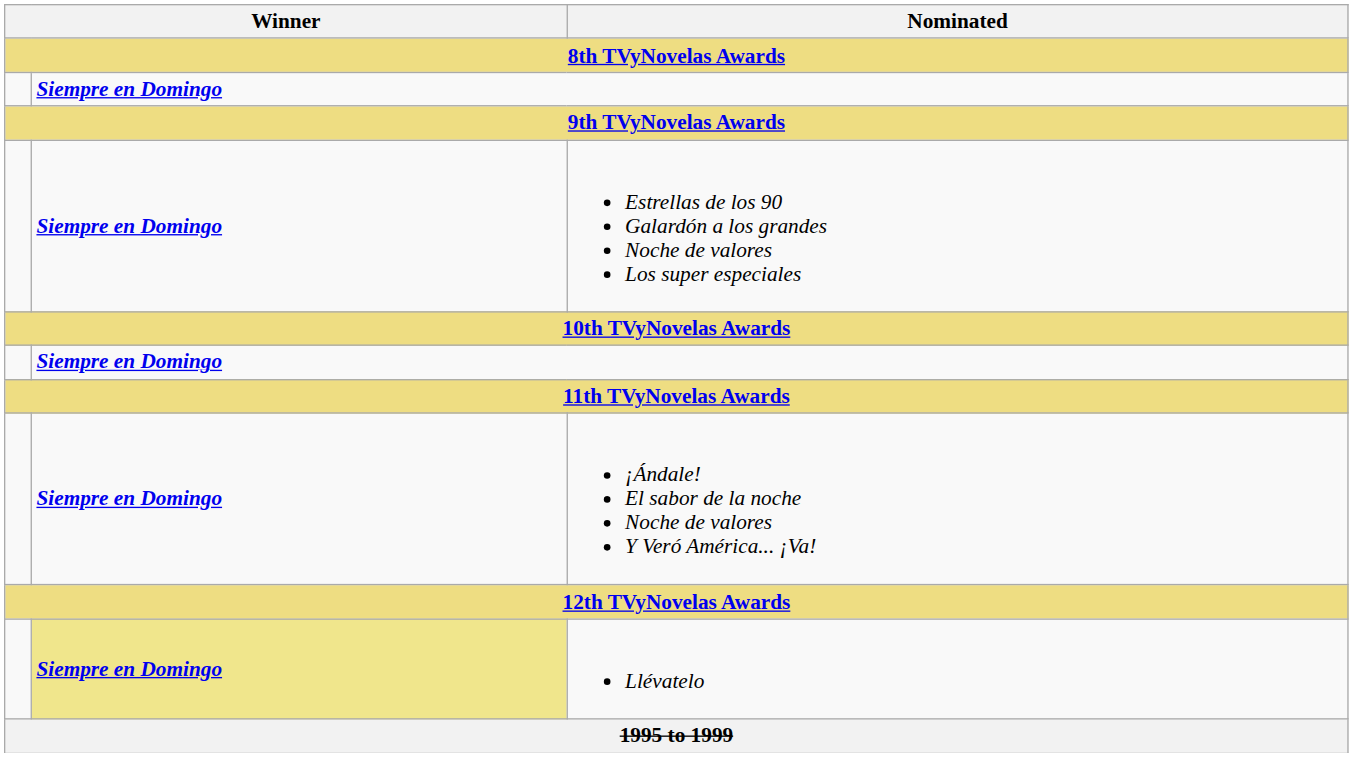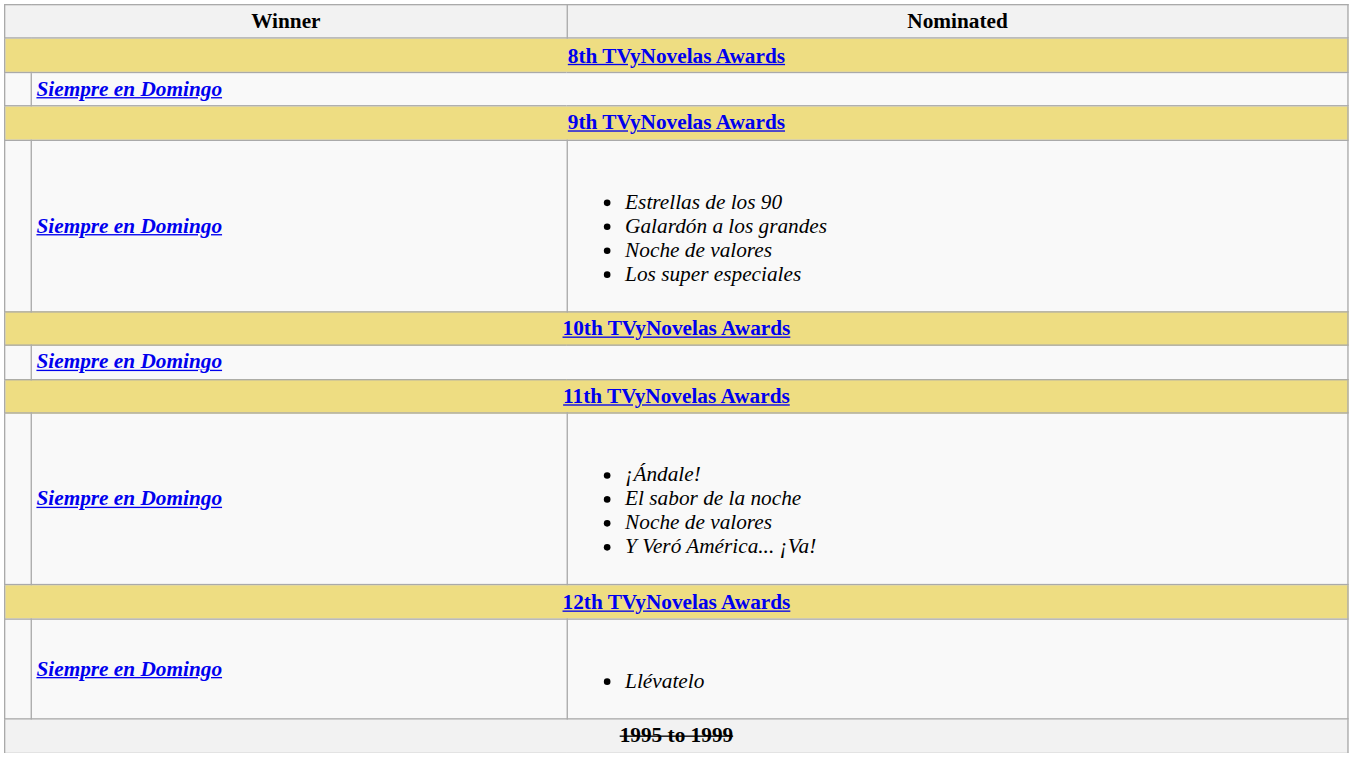(129, 668) khaki background -> (129, 668) no background
